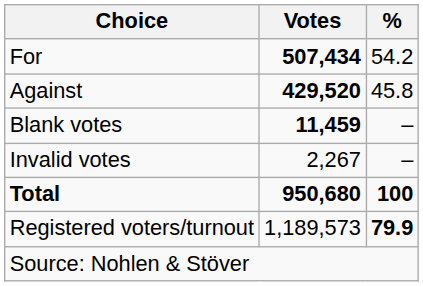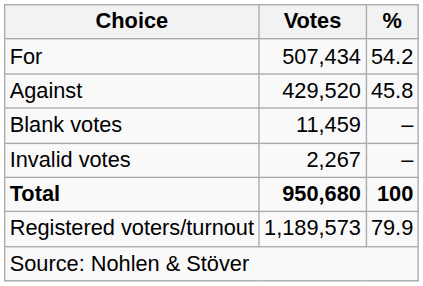(322, 56) bold -> (322, 56) normal
(322, 90) bold -> (322, 90) normal
(328, 125) bold -> (328, 125) normal
(392, 228) bold -> (392, 228) normal
